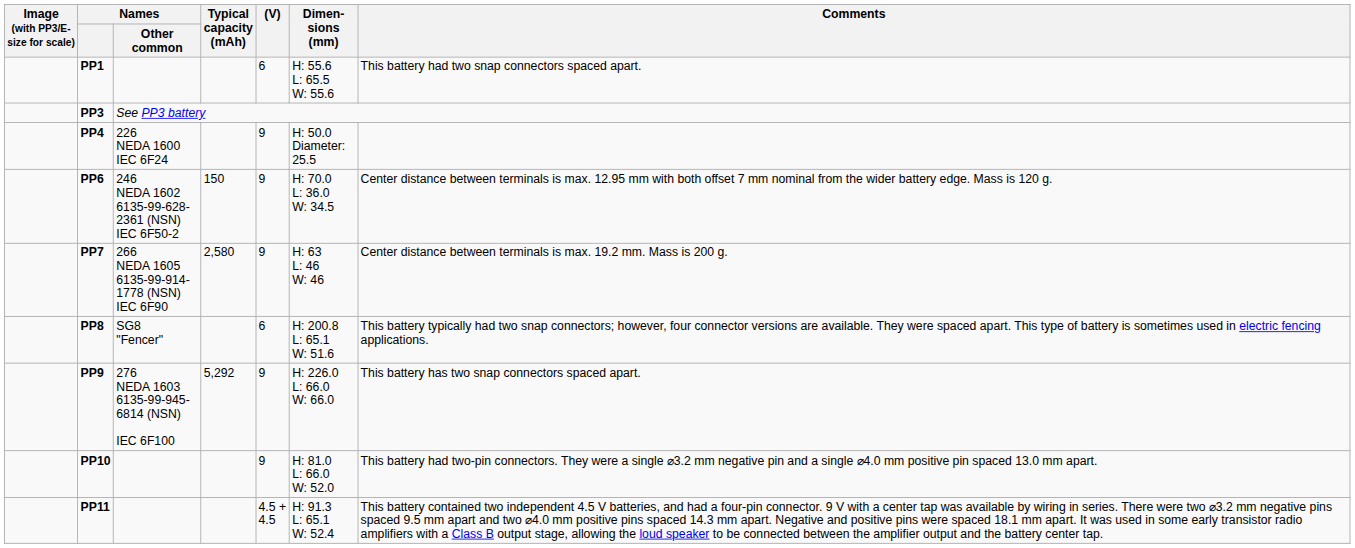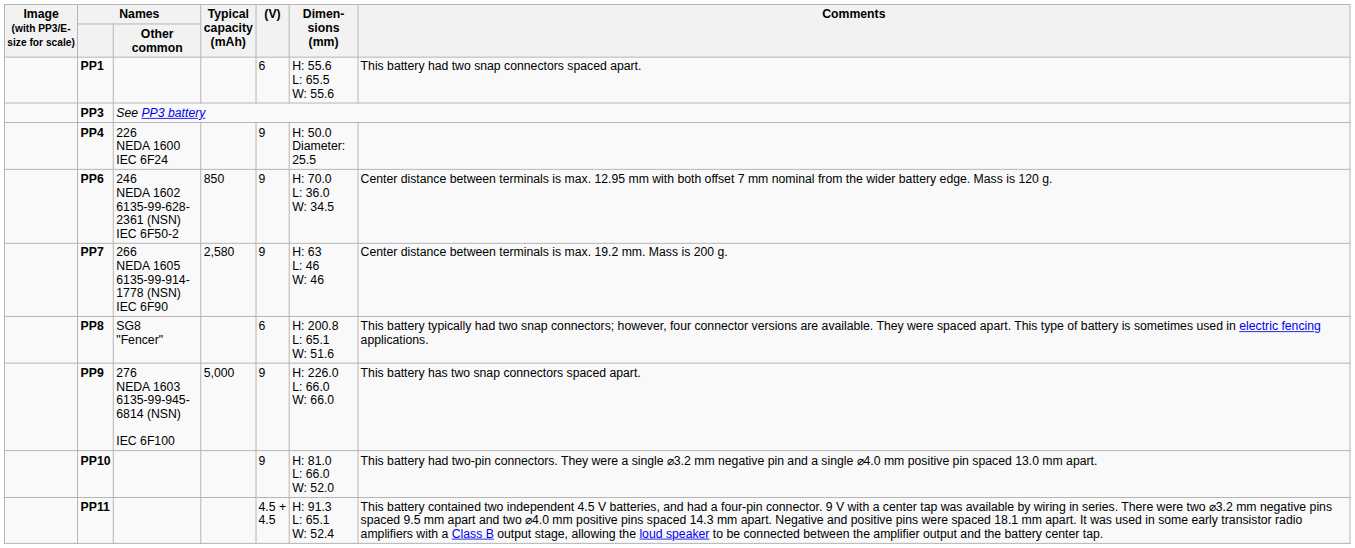(214, 179) 150 -> (214, 179) 850
(219, 373) 5,292 -> (219, 373) 5,000
